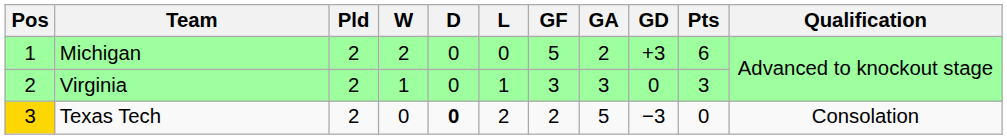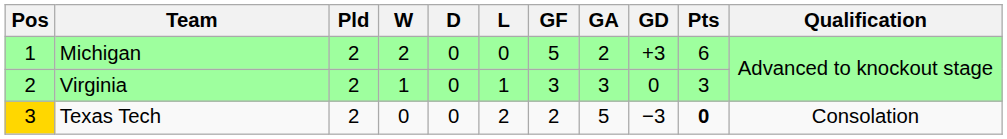(454, 117) bold -> (454, 117) normal
(704, 117) normal -> (704, 117) bold
